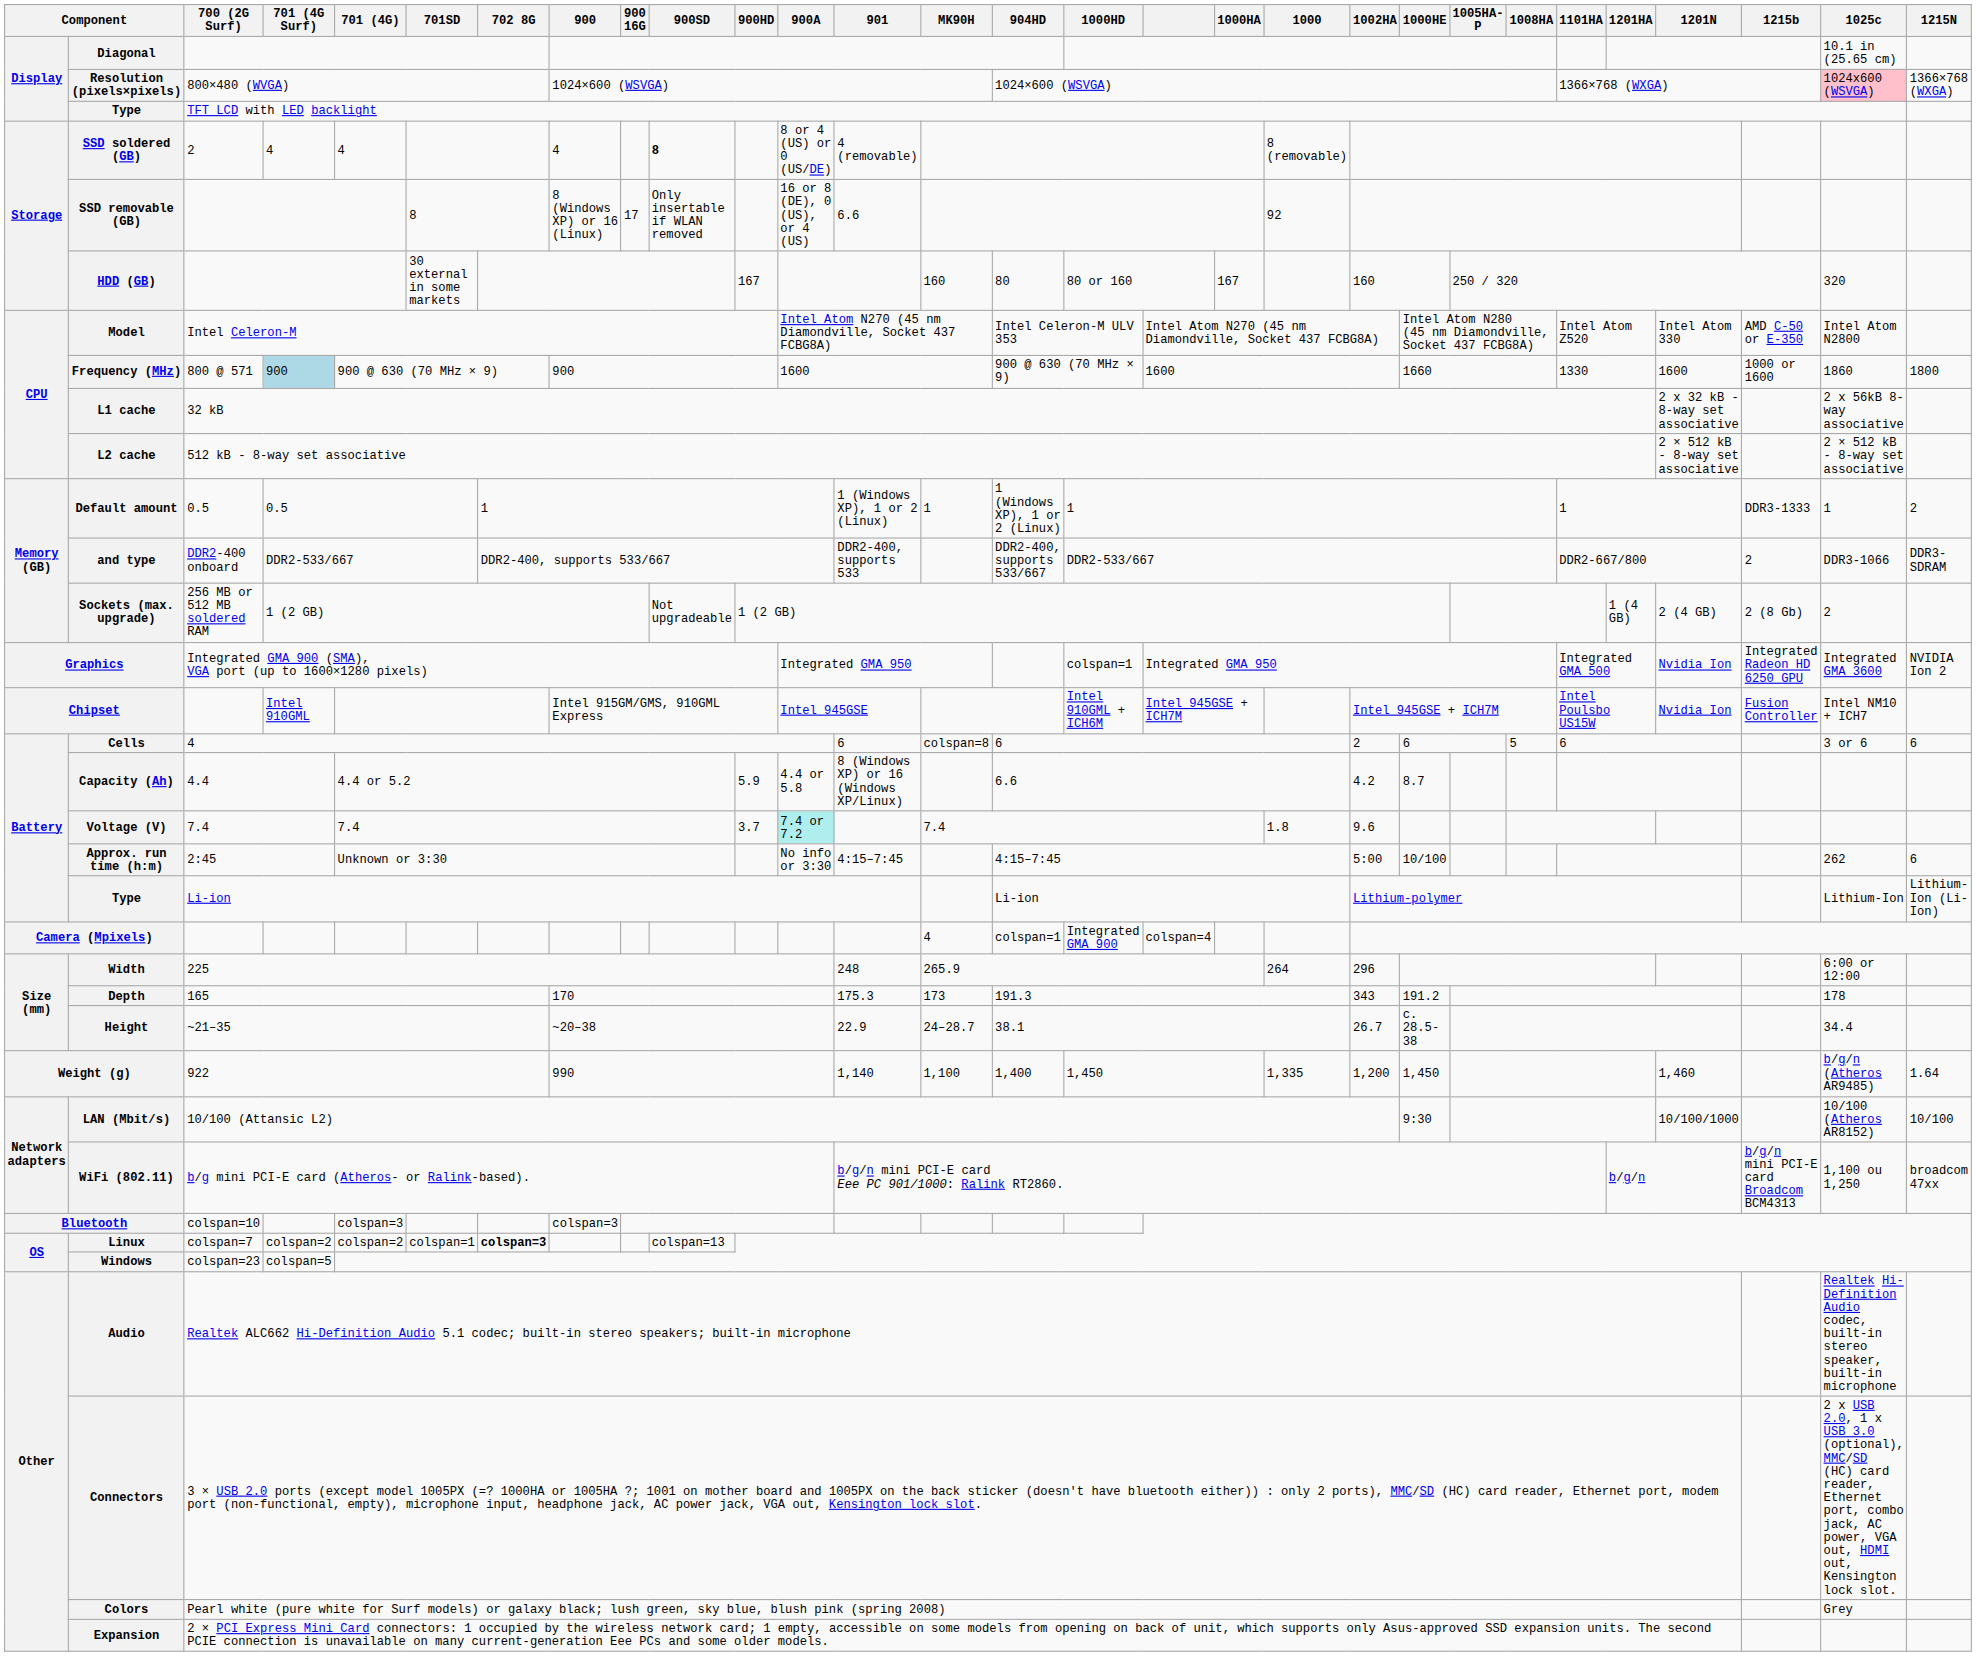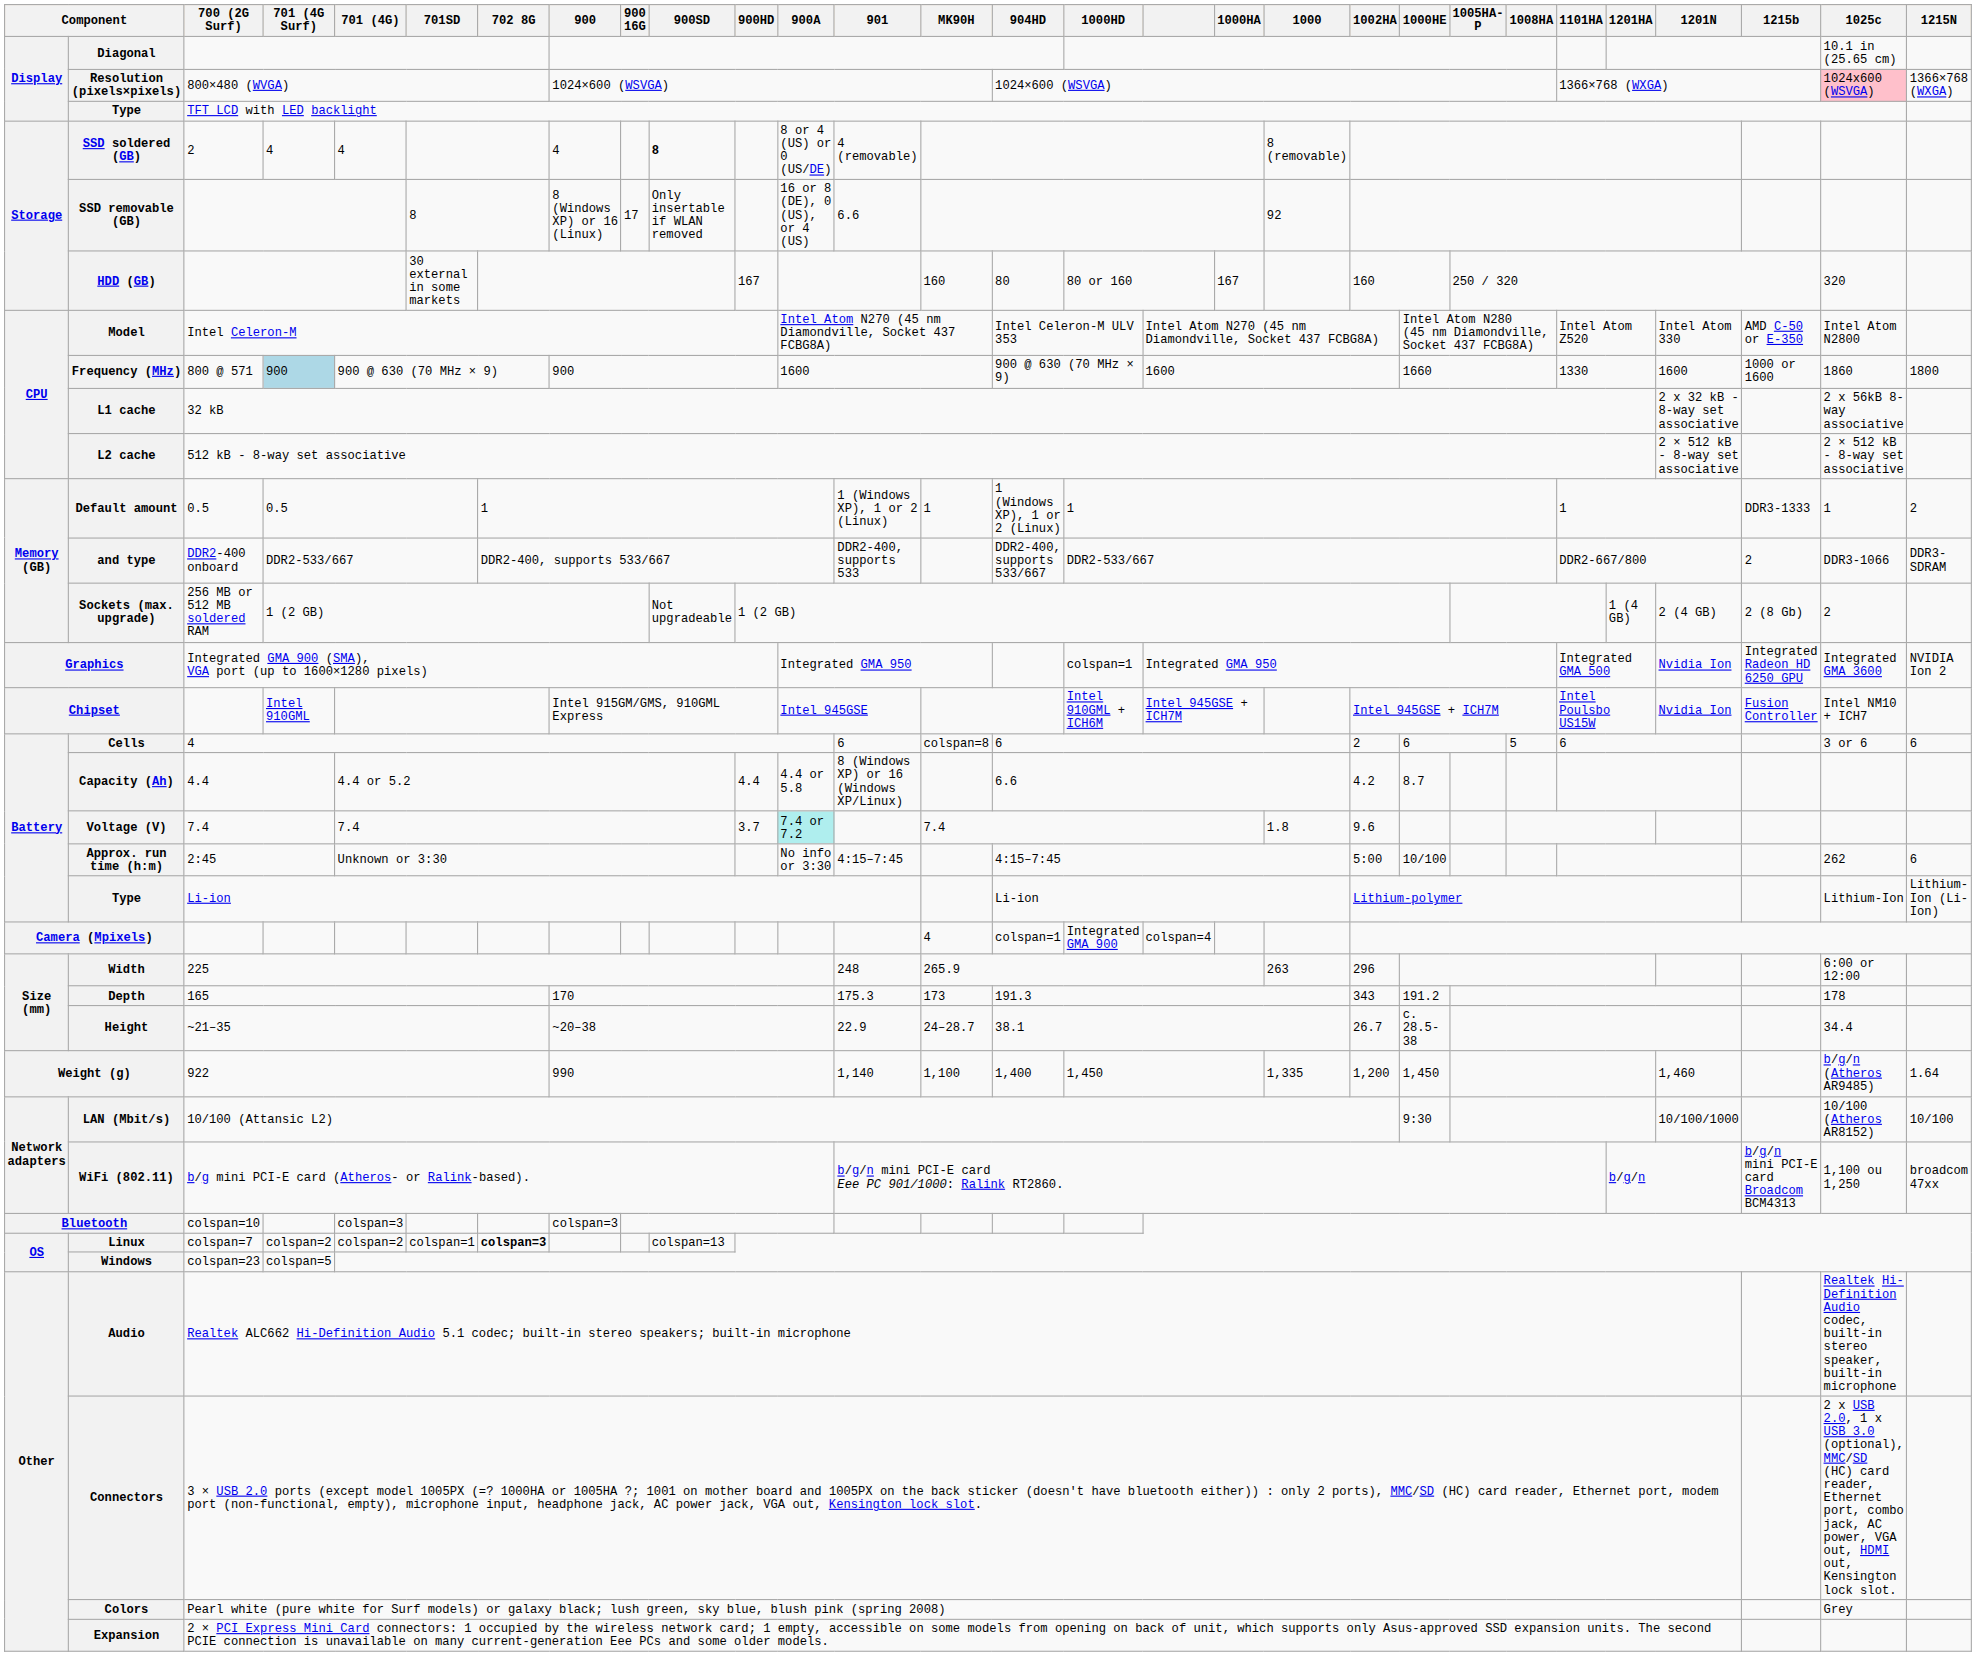(749, 782) 5.9 -> (749, 782) 4.4
(1278, 970) 264 -> (1278, 970) 263
